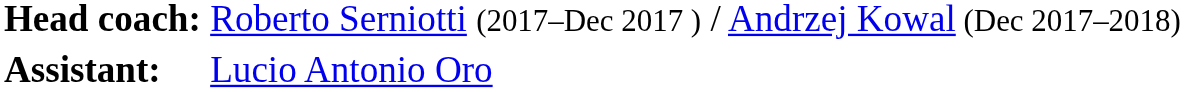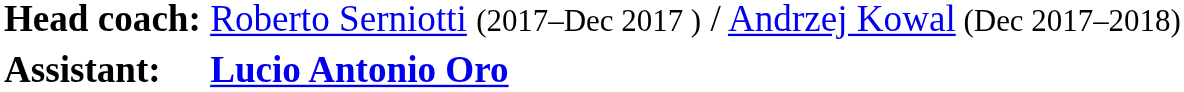(351, 70) normal -> (359, 70) bold
